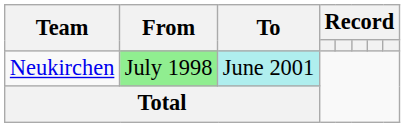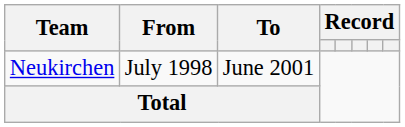(169, 68) lightgreen background -> (169, 68) no background
(268, 68) paleturquoise background -> (268, 68) no background
